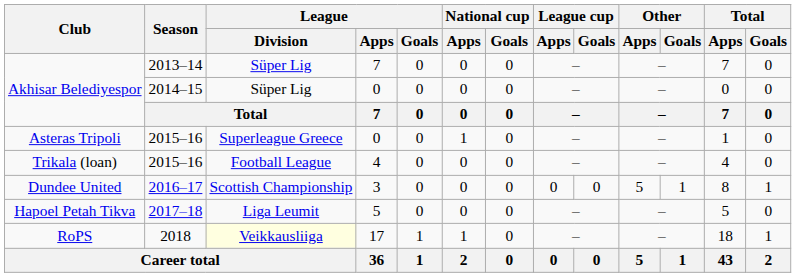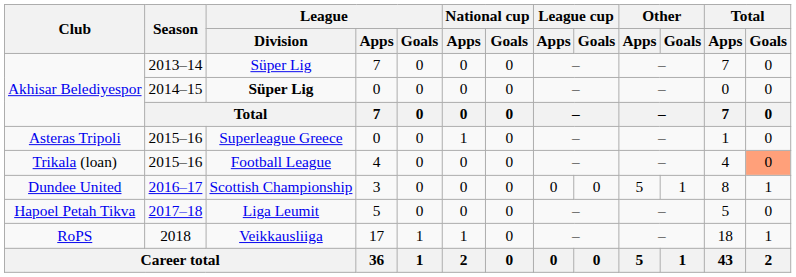(281, 89) normal -> (281, 89) bold
(768, 162) no background -> (768, 162) lightsalmon background
(281, 235) lightyellow background -> (281, 235) no background
